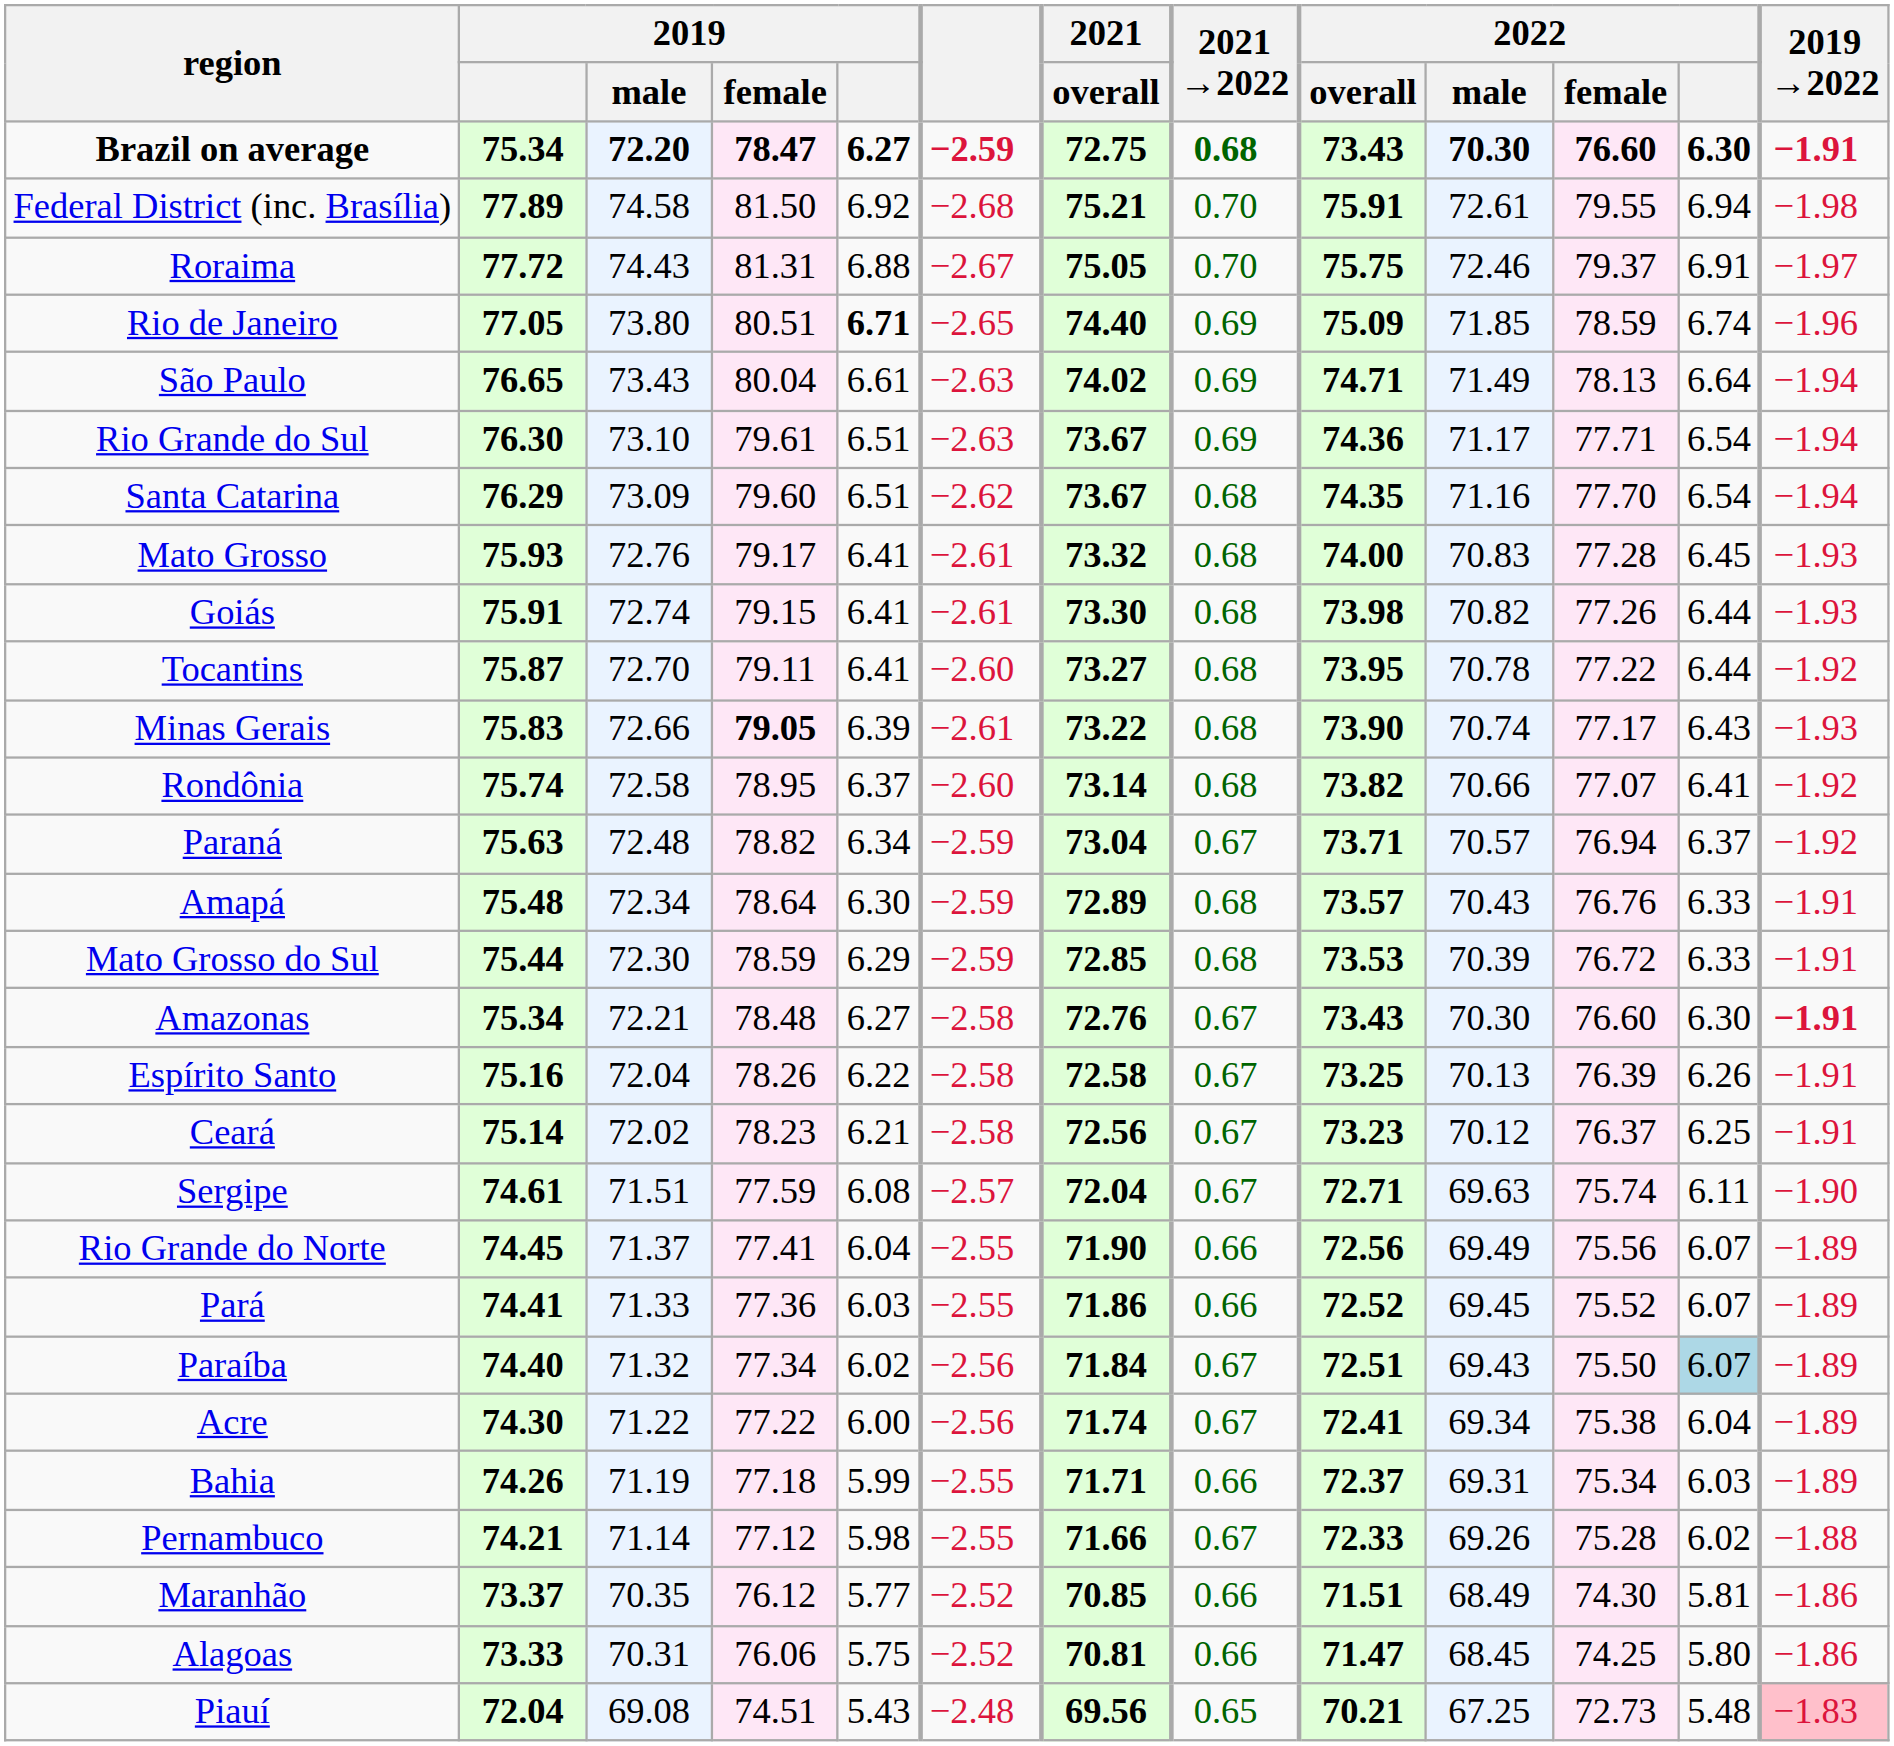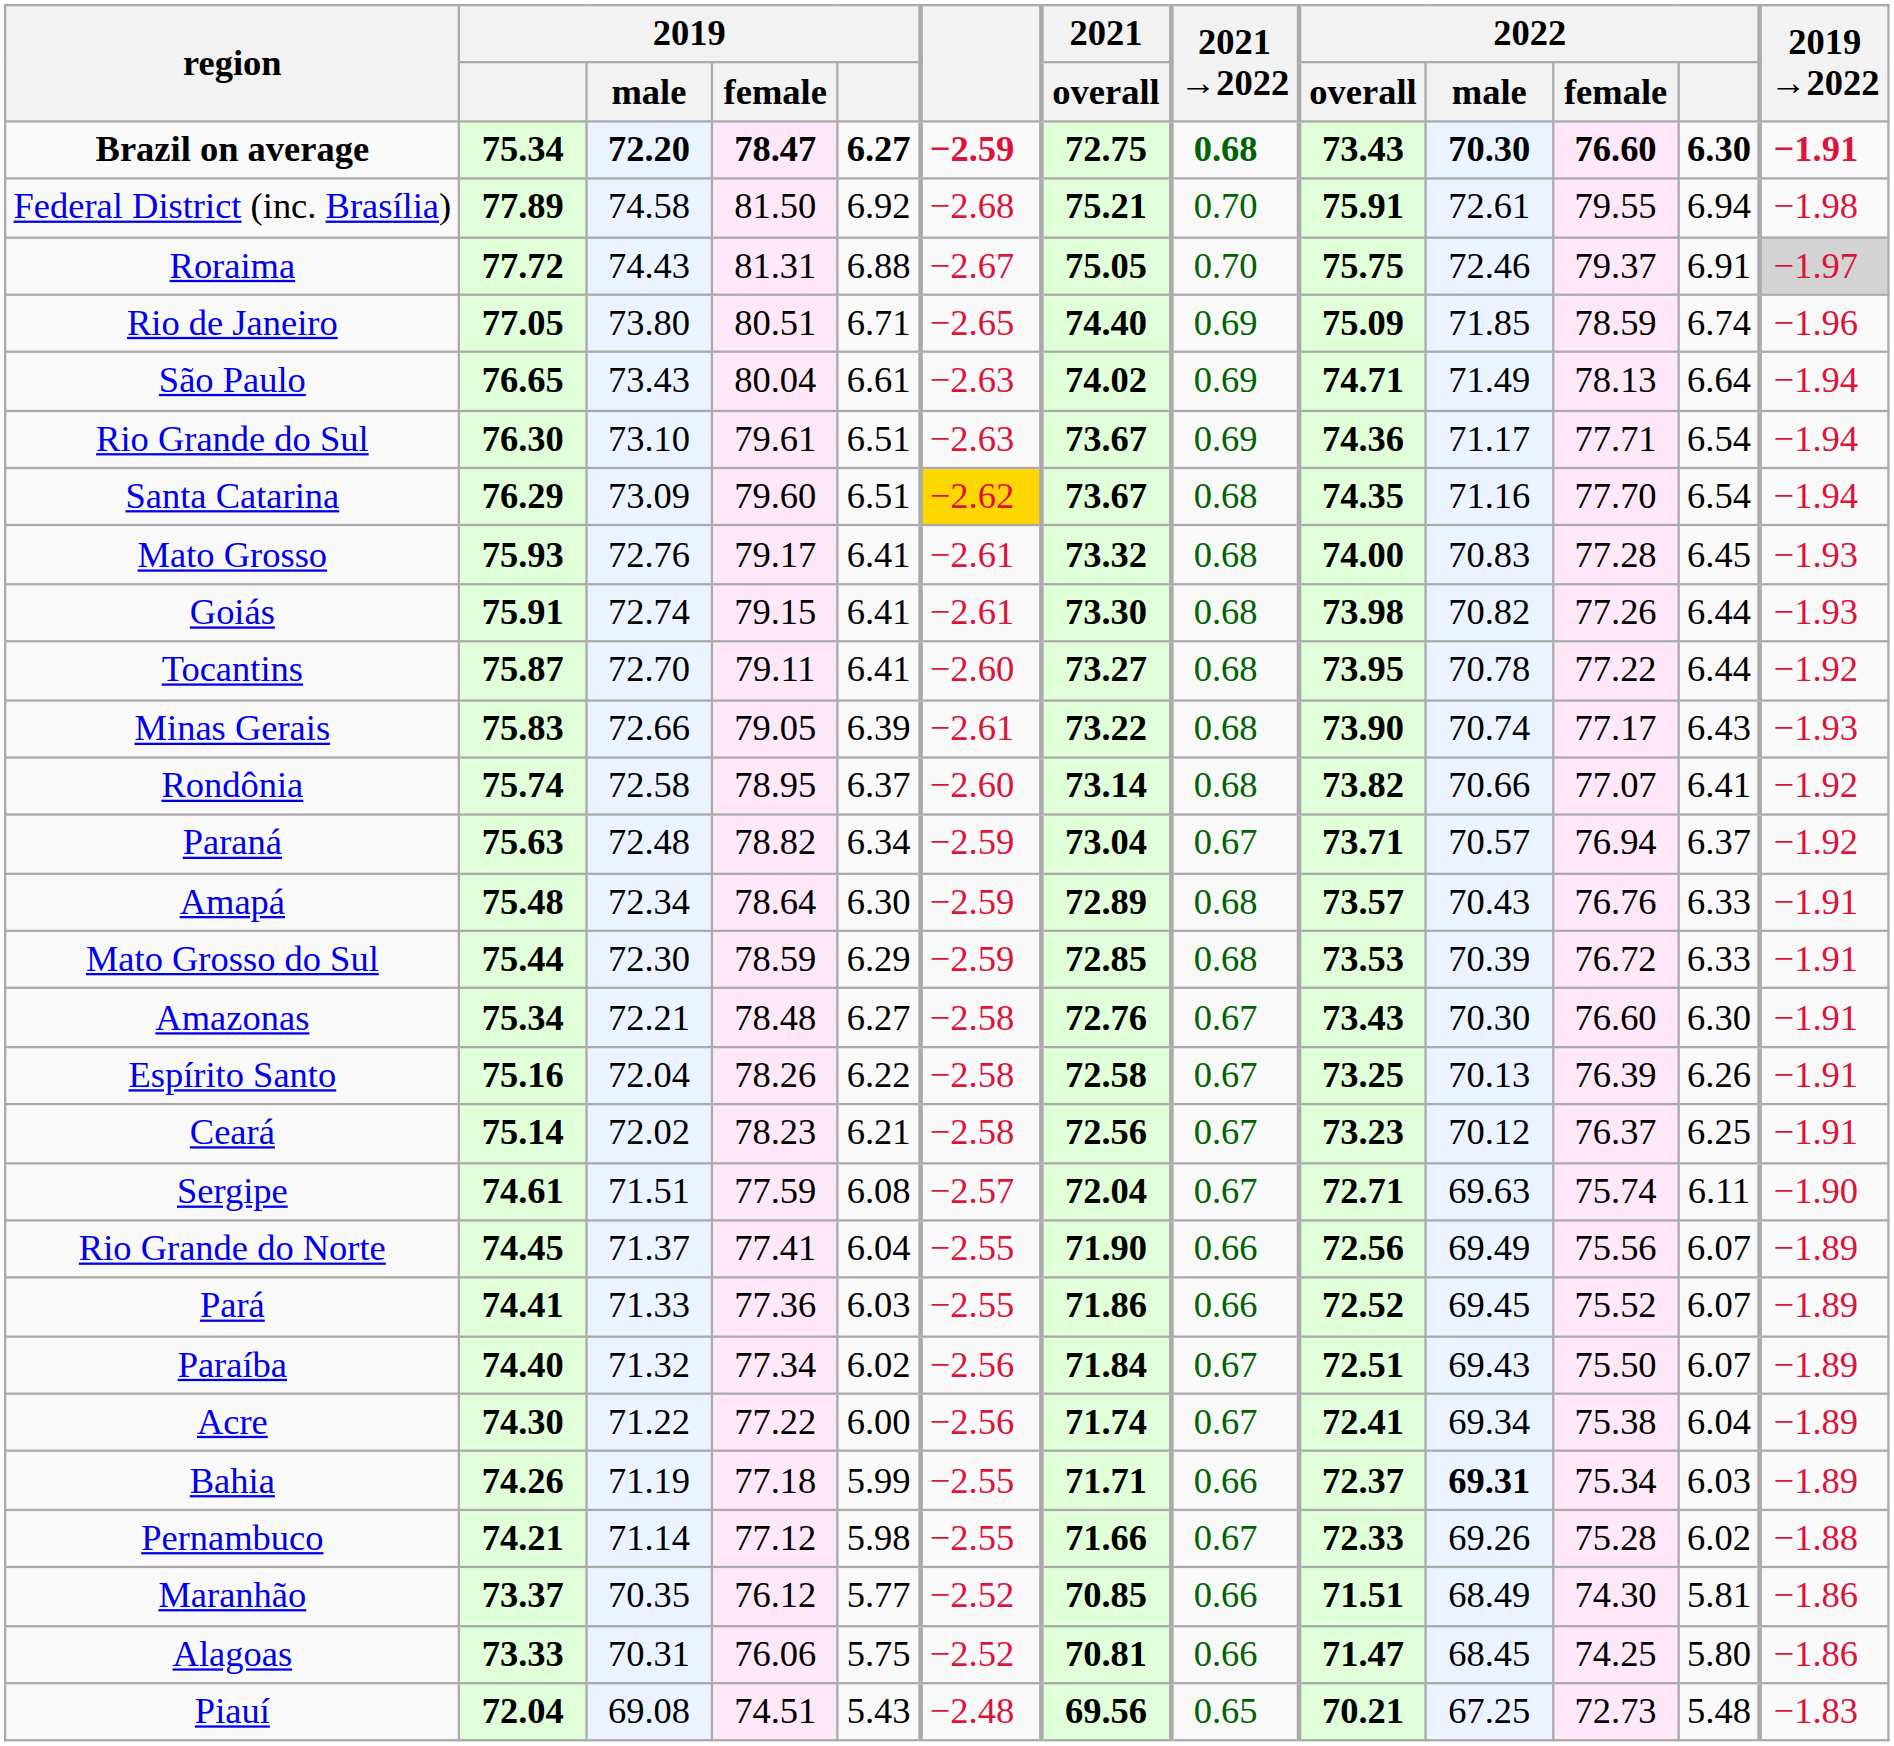(1816, 264) no background -> (1816, 264) lightgrey background
(879, 322) bold -> (879, 322) normal
(972, 496) no background -> (972, 496) gold background
(775, 727) bold -> (775, 727) normal
(1816, 1016) bold -> (1816, 1016) normal
(1719, 1364) lightblue background -> (1719, 1364) no background
(1489, 1479) normal -> (1489, 1479) bold
(1816, 1711) pink background -> (1816, 1711) no background
